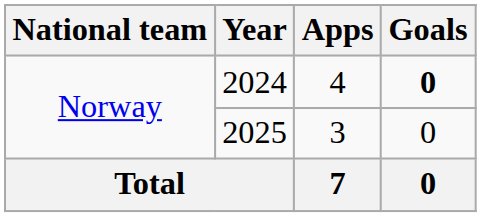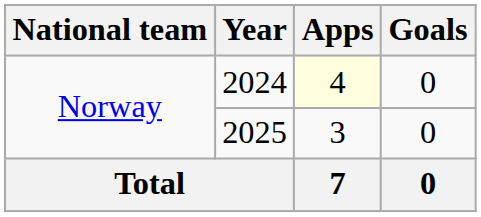(338, 81) no background -> (338, 81) lightyellow background
(428, 81) bold -> (428, 81) normal
